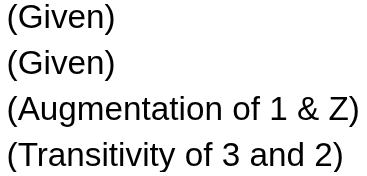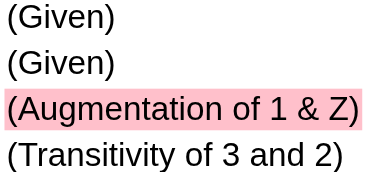(183, 108) no background -> (183, 108) pink background
